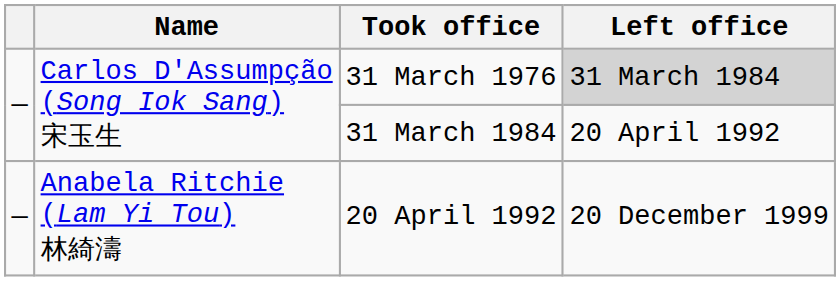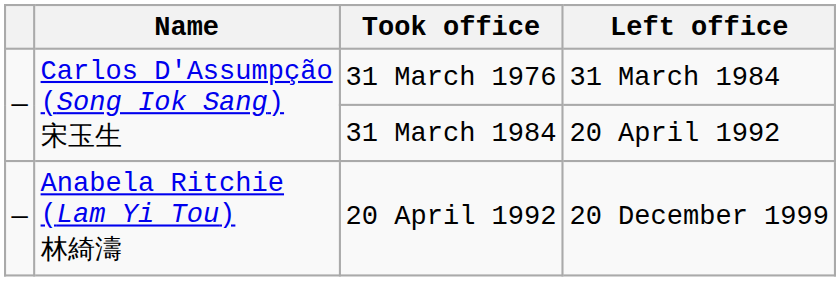(675, 77) lightgrey background -> (675, 77) no background
